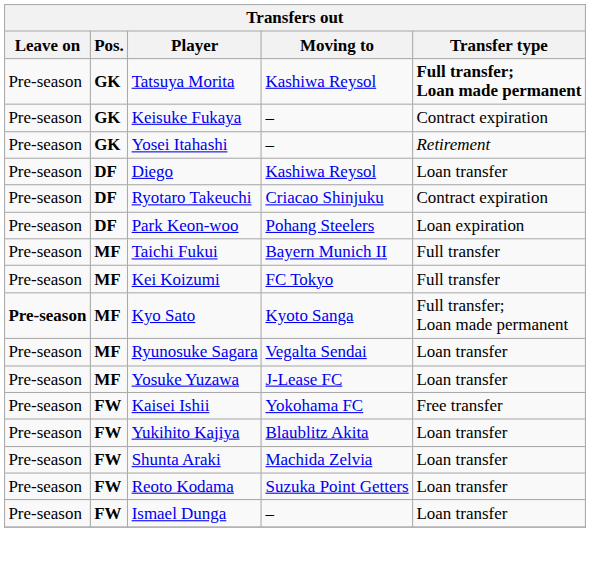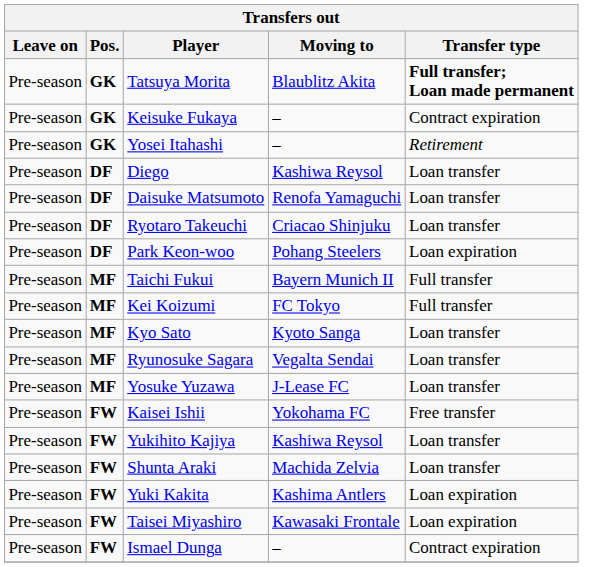(321, 81) Kashiwa Reysol -> (324, 81) Blaublitz Akita
+ row: (196, 198)
(482, 198) Contract expiration -> (454, 225) Loan transfer
(47, 315) bold -> (45, 332) normal
(492, 315) Full transfer; Loan made permanent -> (454, 332) Loan transfer
(317, 432) Blaublitz Akita -> (327, 440) Kashiwa Reysol
- row: (183, 486)
+ row: (168, 494)
+ row: (184, 521)
(462, 513) Loan transfer -> (475, 548) Contract expiration
